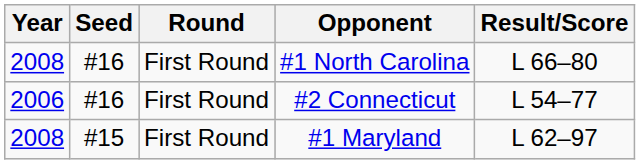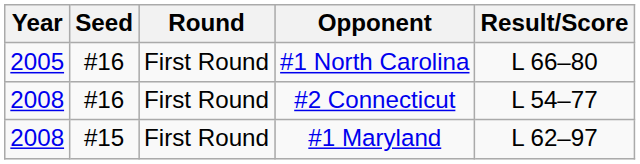(37, 61) 2008 -> (37, 61) 2005
(37, 100) 2006 -> (37, 100) 2008
